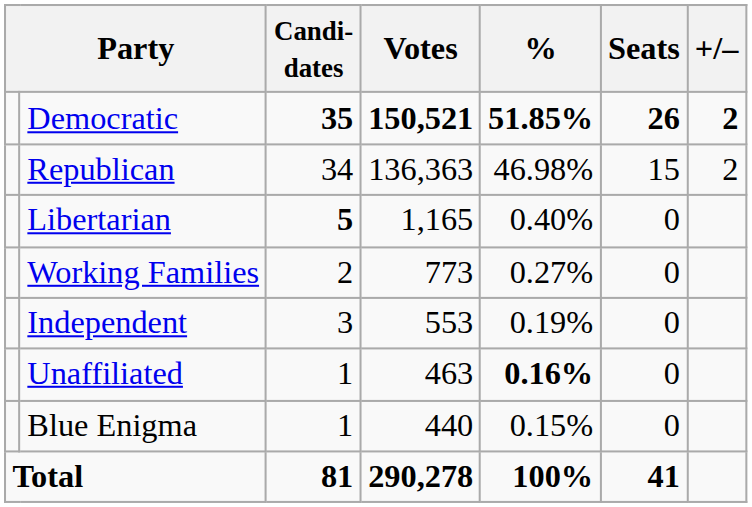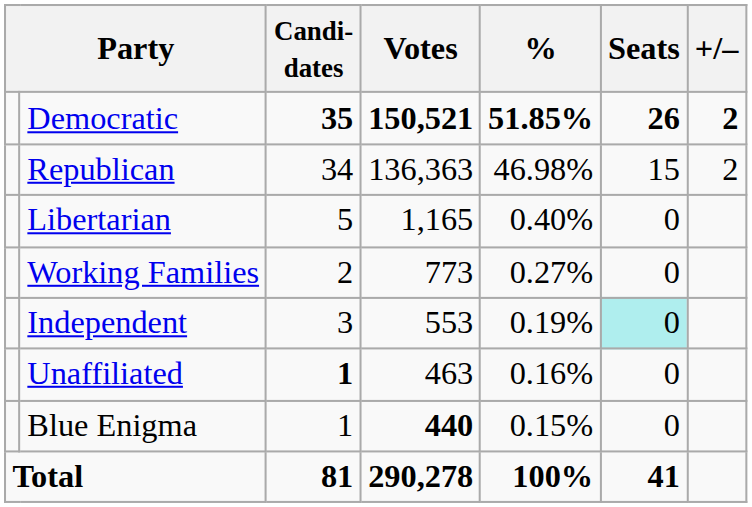(345, 220) bold -> (345, 220) normal
(672, 322) no background -> (672, 322) paleturquoise background
(345, 374) normal -> (345, 374) bold
(549, 374) bold -> (551, 374) normal
(449, 425) normal -> (449, 425) bold
